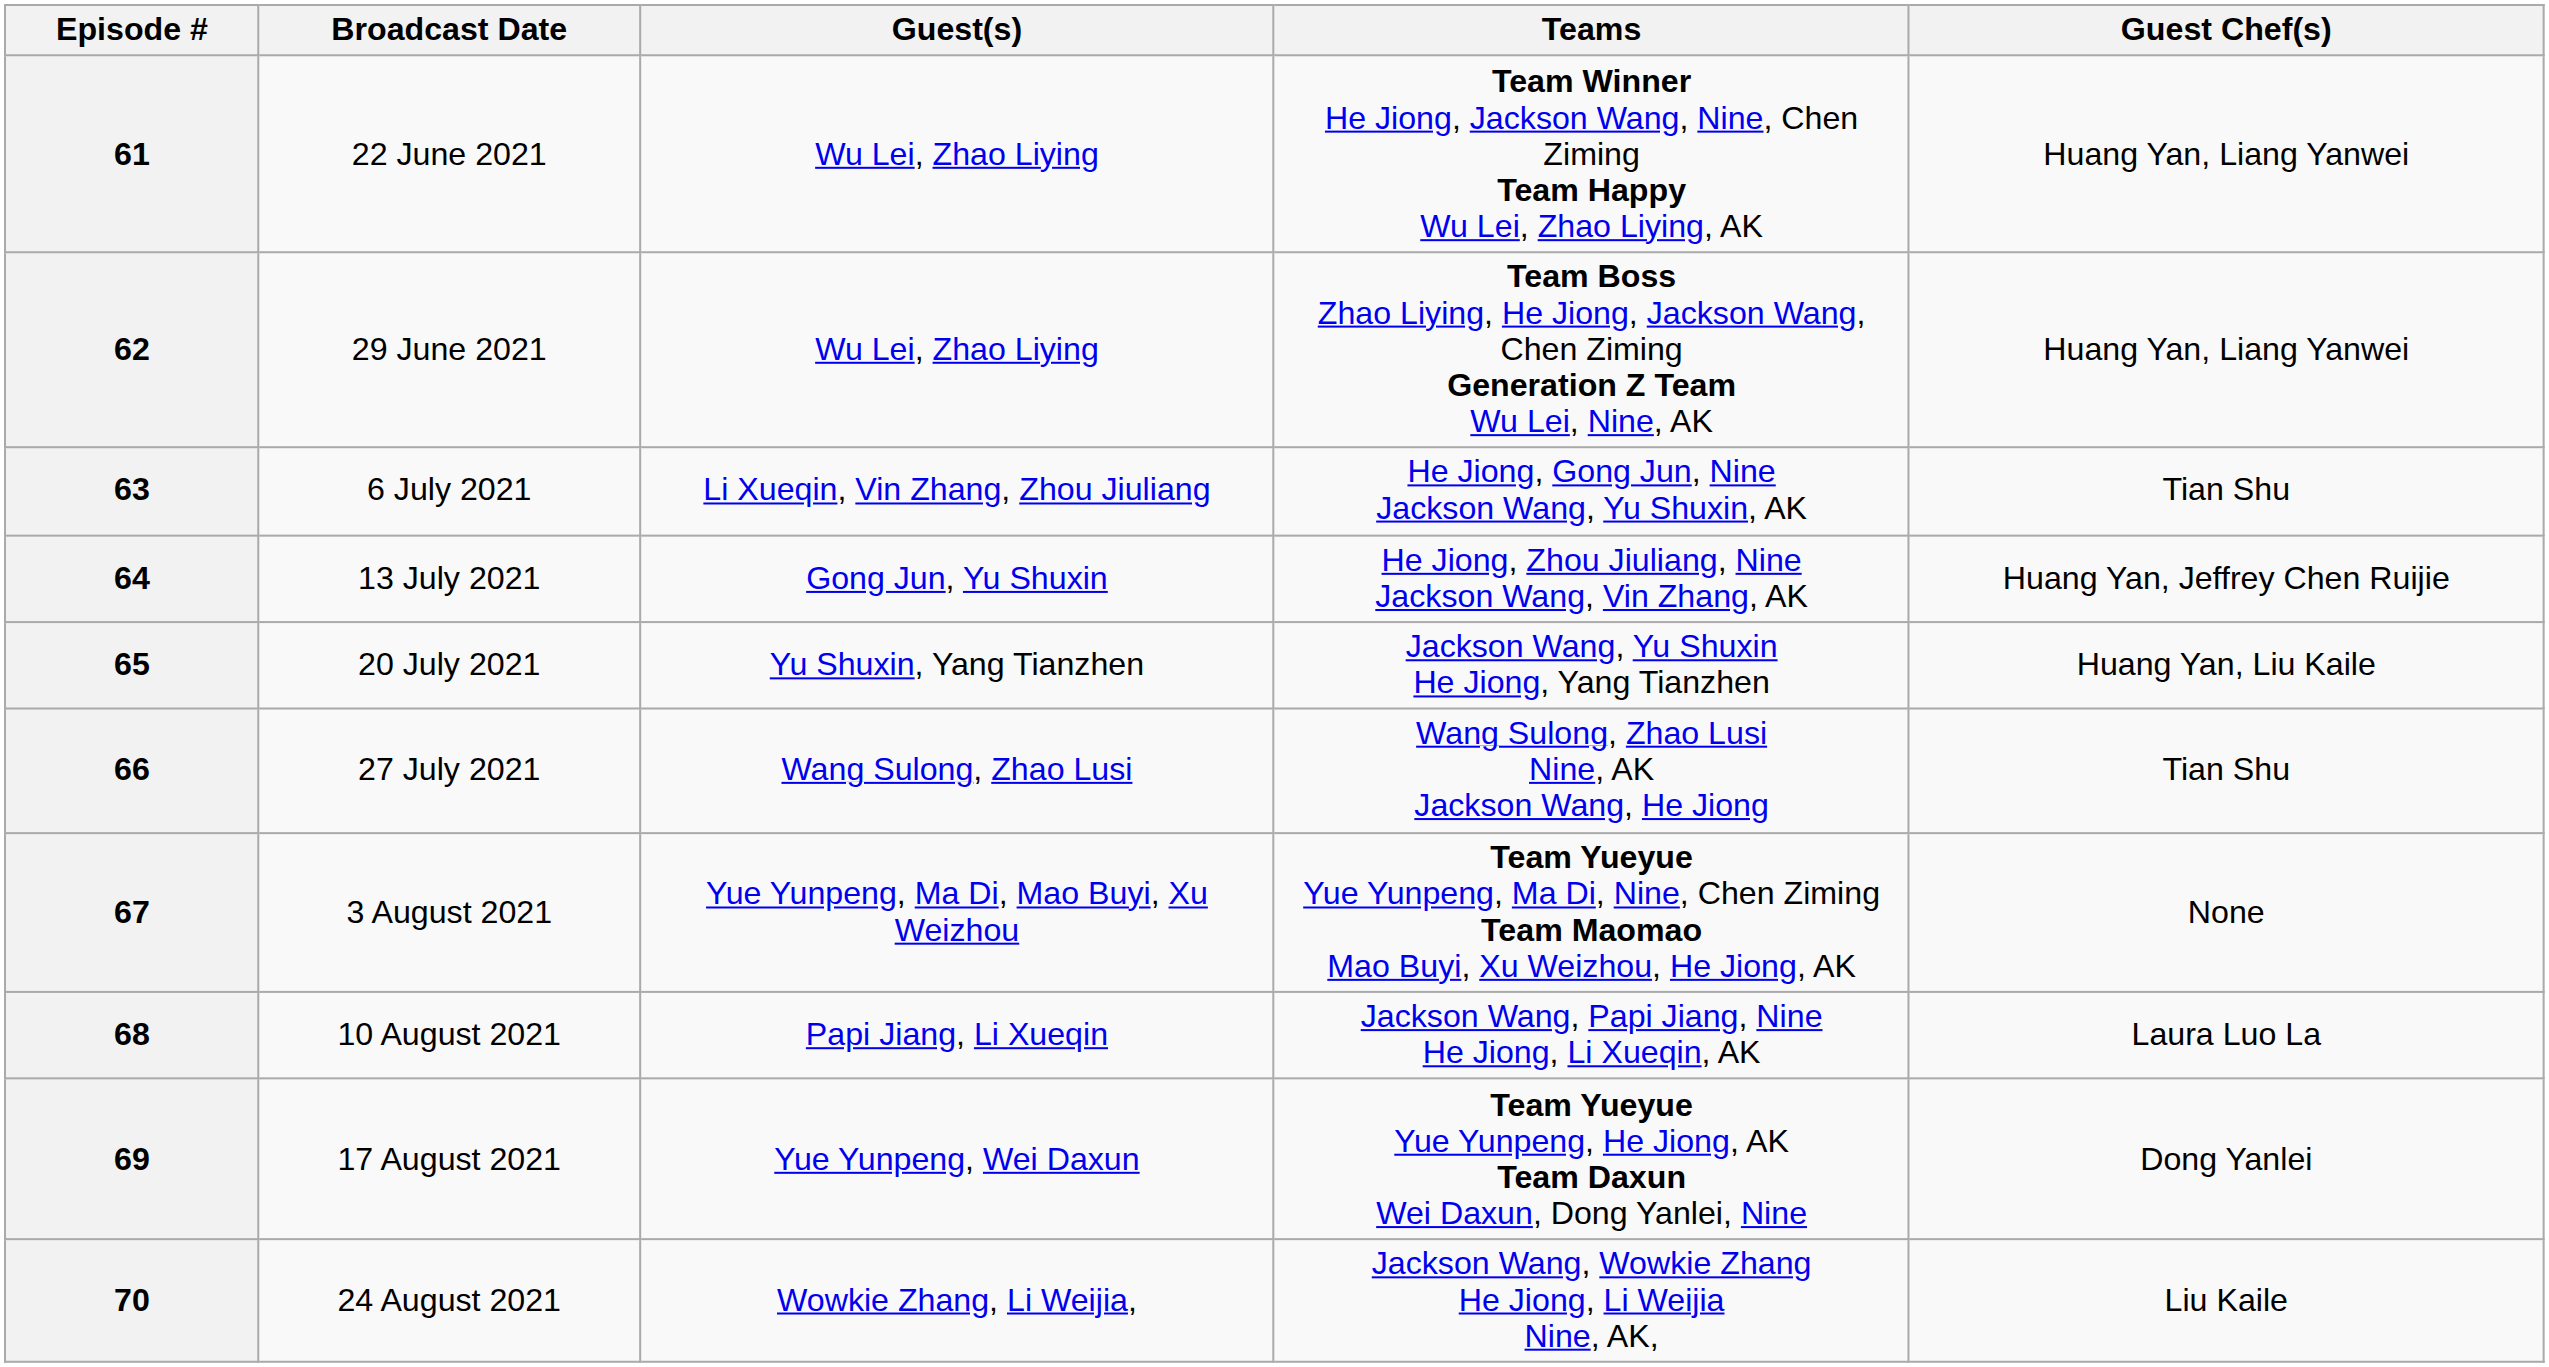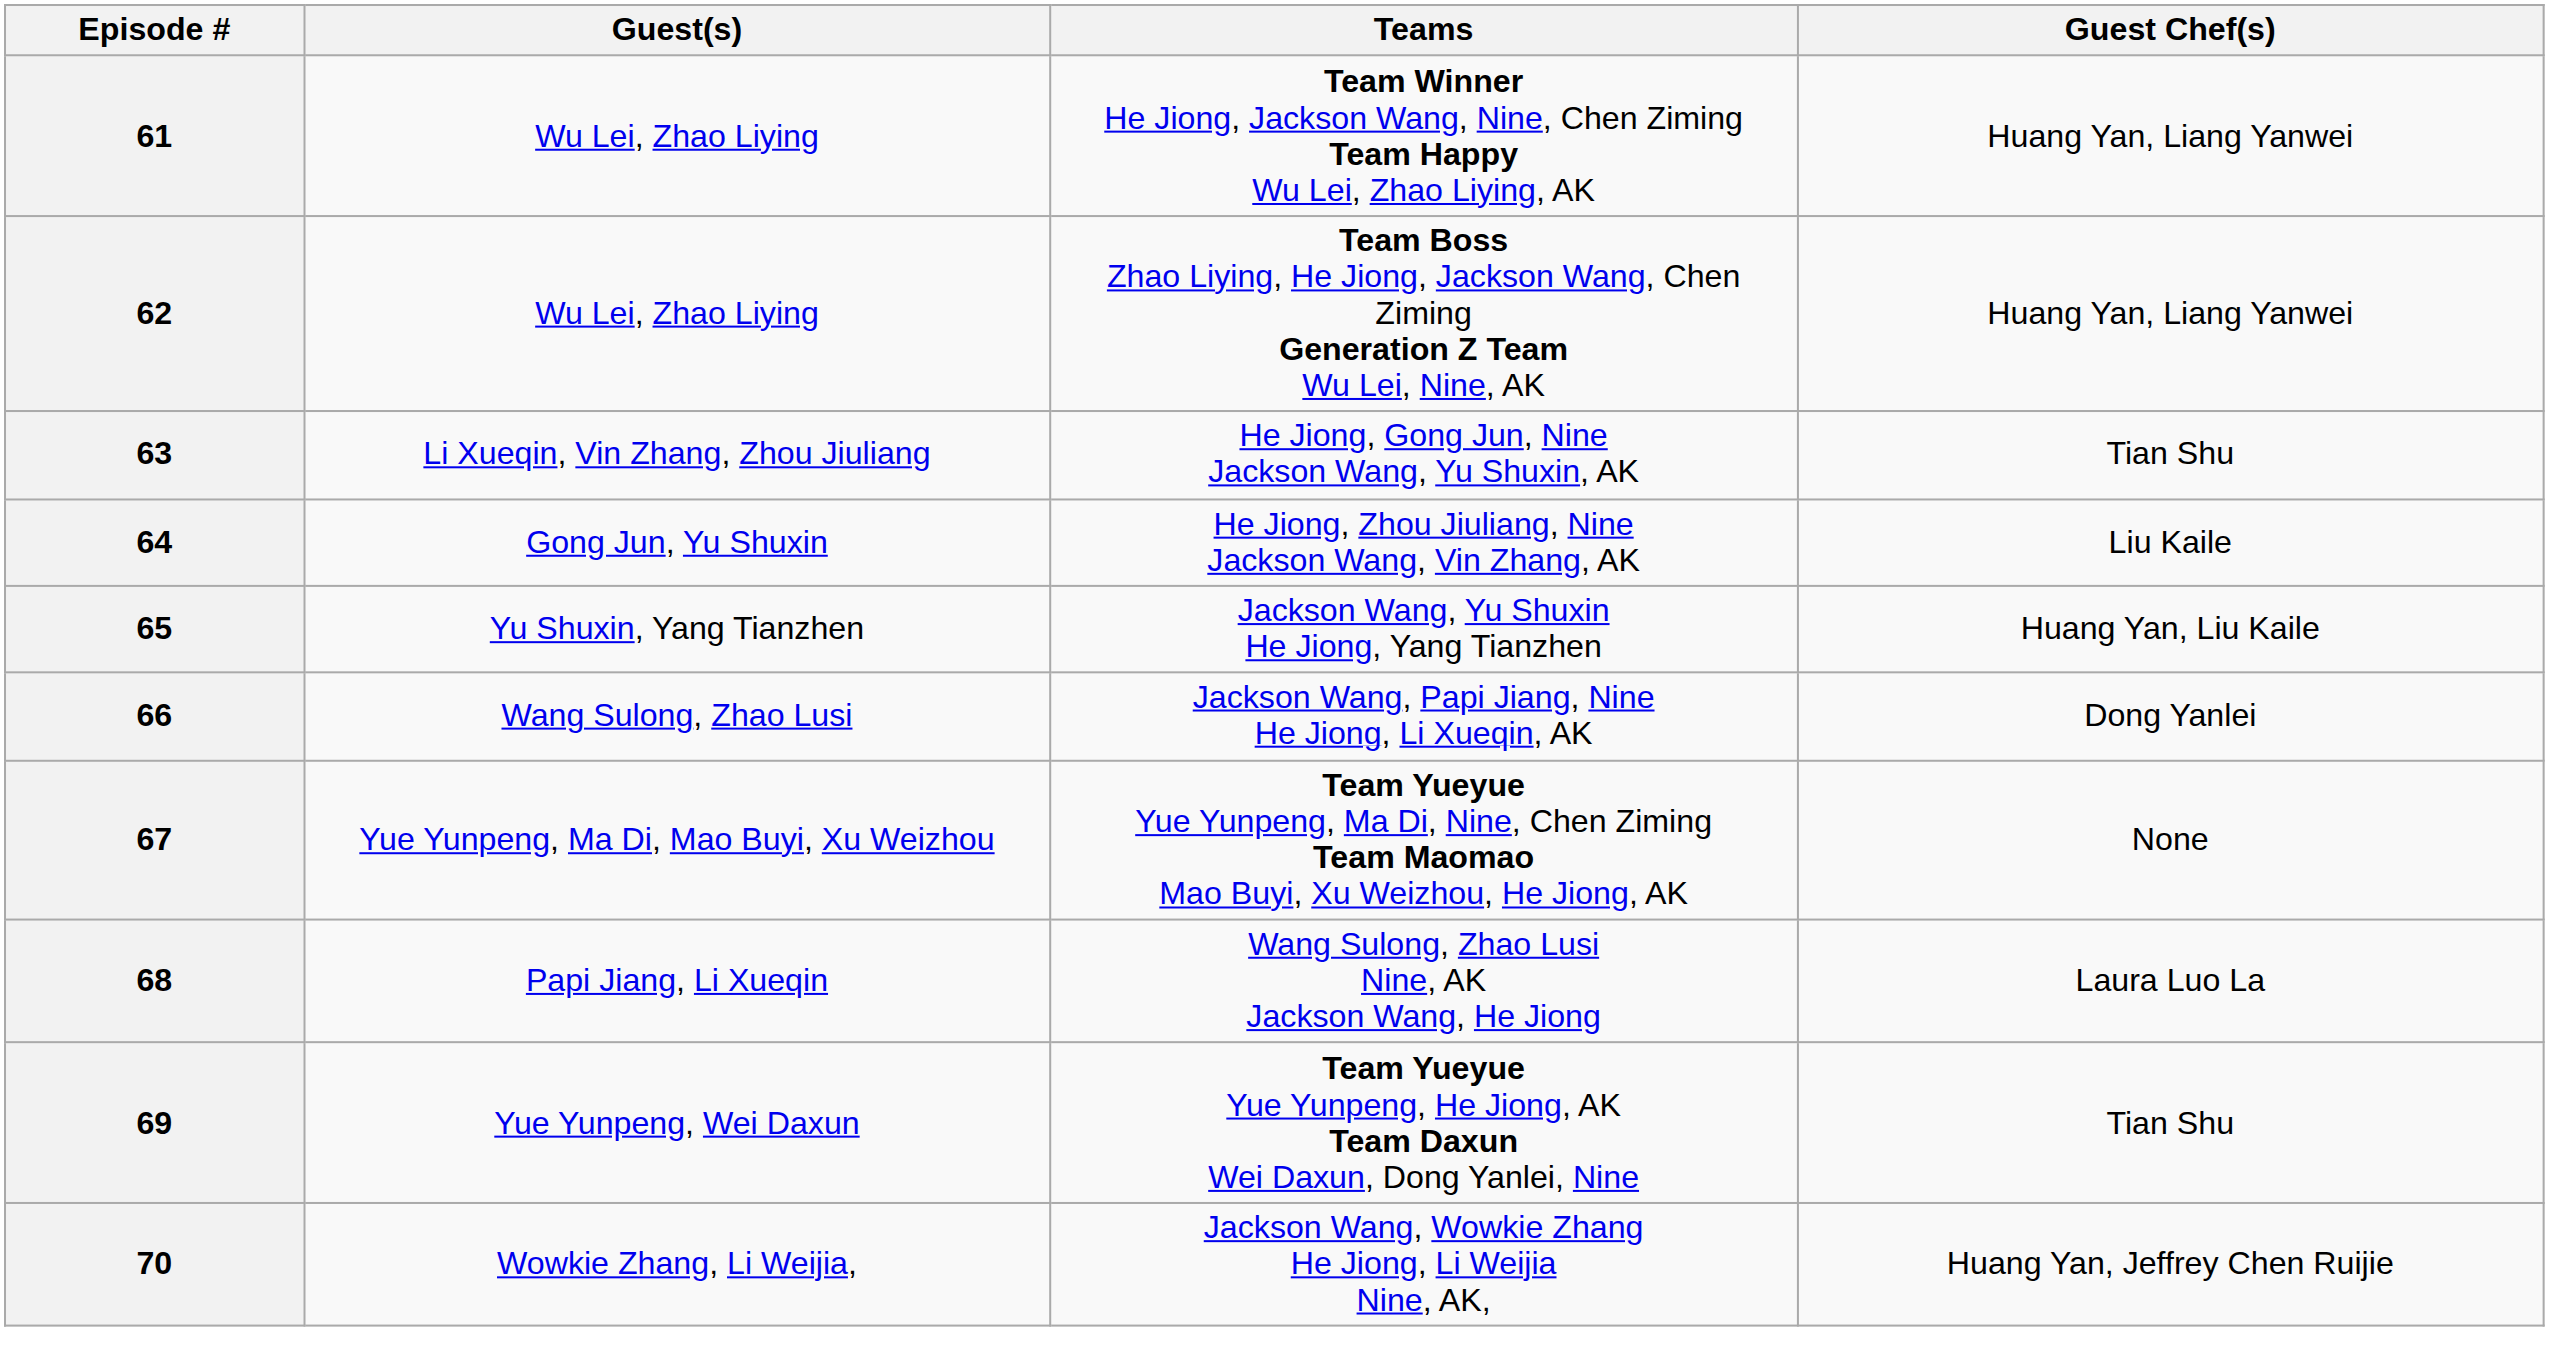- column: (449, 30)
(2226, 577) Huang Yan, Jeffrey Chen Ruijie -> (2170, 541) Liu Kaile
(1592, 770) Wang Sulong, Zhao Lusi Nine, AK Jackson Wang, He Jiong -> (1424, 715) Jackson Wang, Papi Jiang, Nine He Jiong, Li Xueqin, AK
(2226, 770) Tian Shu -> (2170, 715) Dong Yanlei
(1592, 1035) Jackson Wang, Papi Jiang, Nine He Jiong, Li Xueqin, AK -> (1424, 980) Wang Sulong, Zhao Lusi Nine, AK Jackson Wang, He Jiong
(2226, 1158) Dong Yanlei -> (2170, 1122) Tian Shu
(2226, 1299) Liu Kaile -> (2170, 1263) Huang Yan, Jeffrey Chen Ruijie
